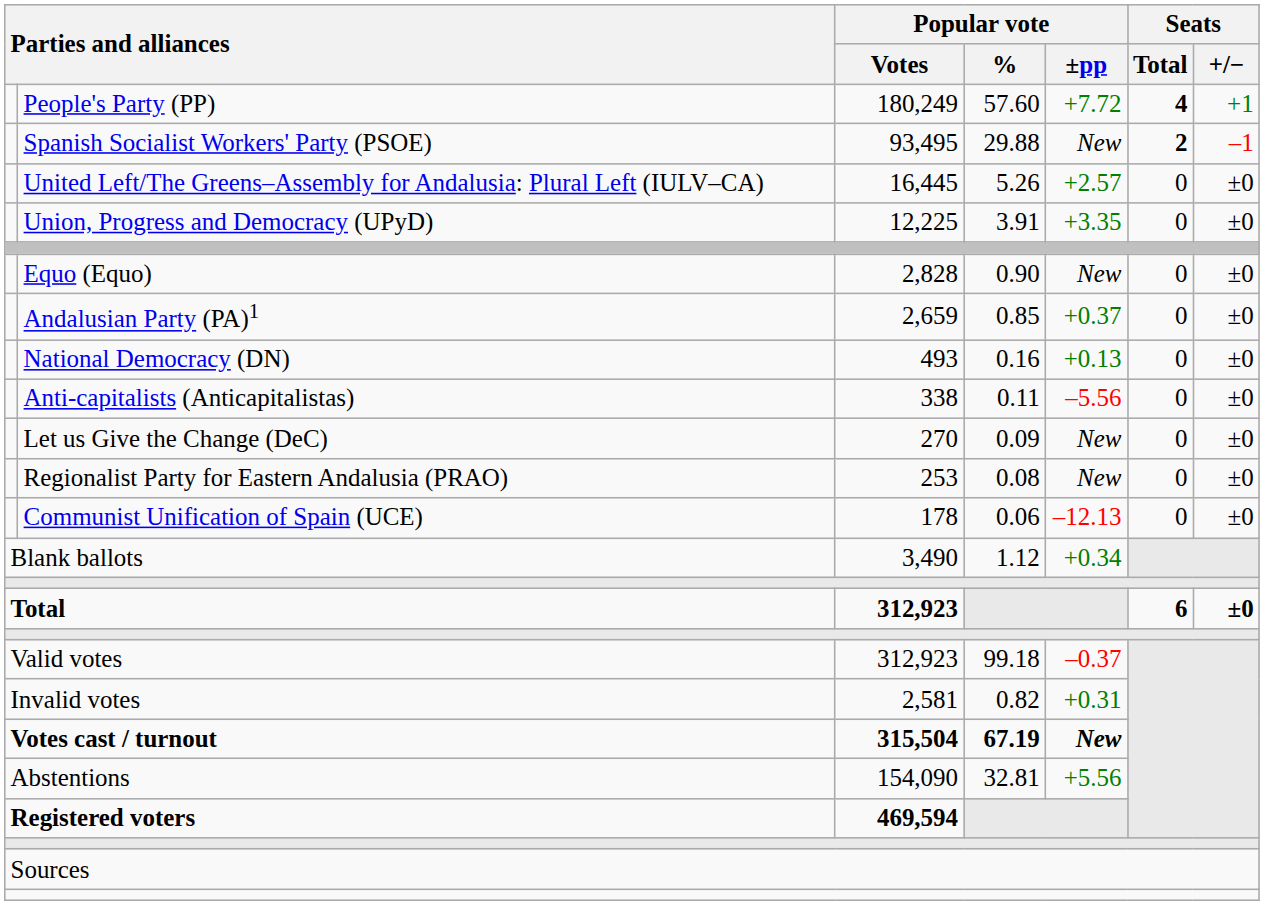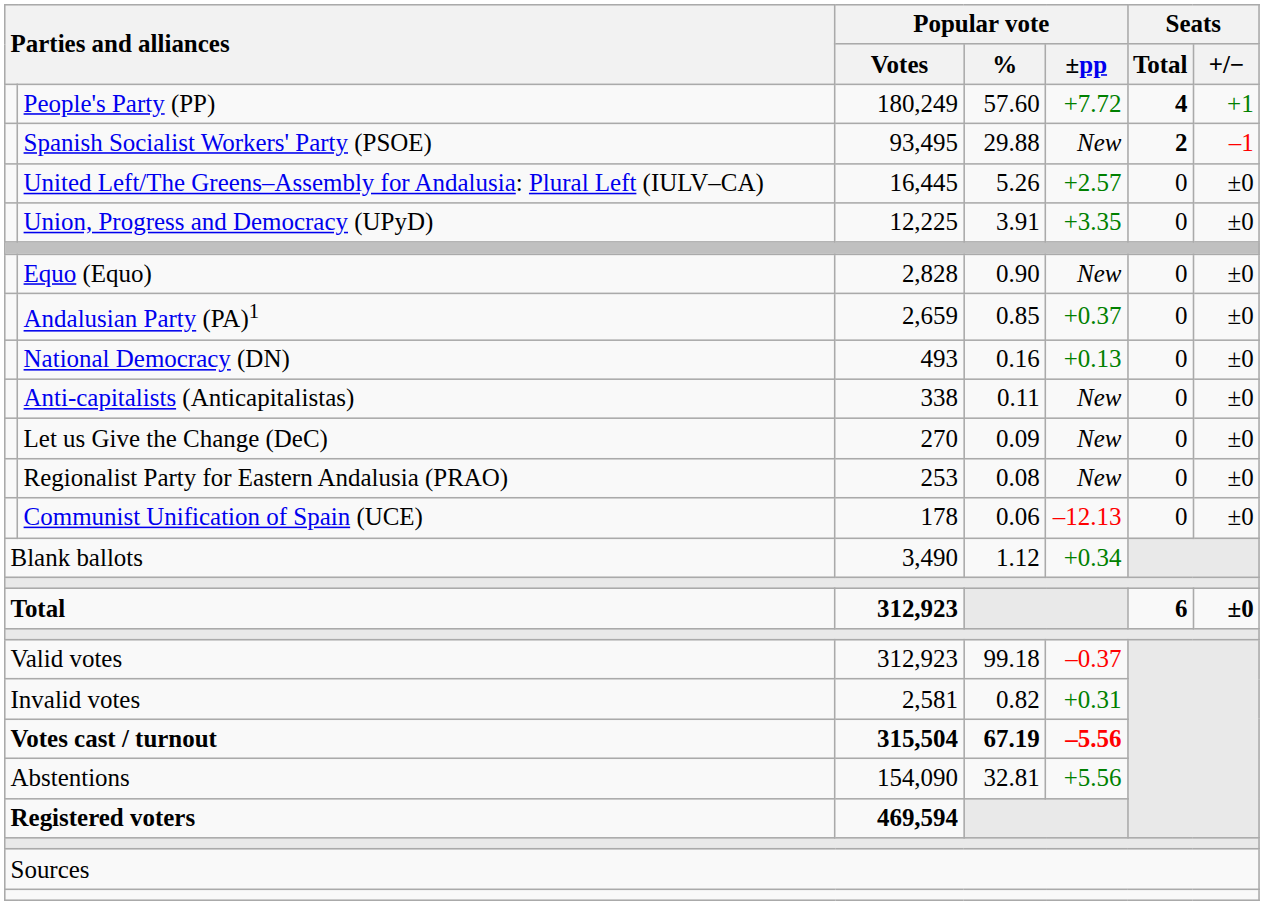(1093, 398) –5.56 -> (1099, 398) New
(1099, 738) New -> (1093, 738) –5.56
